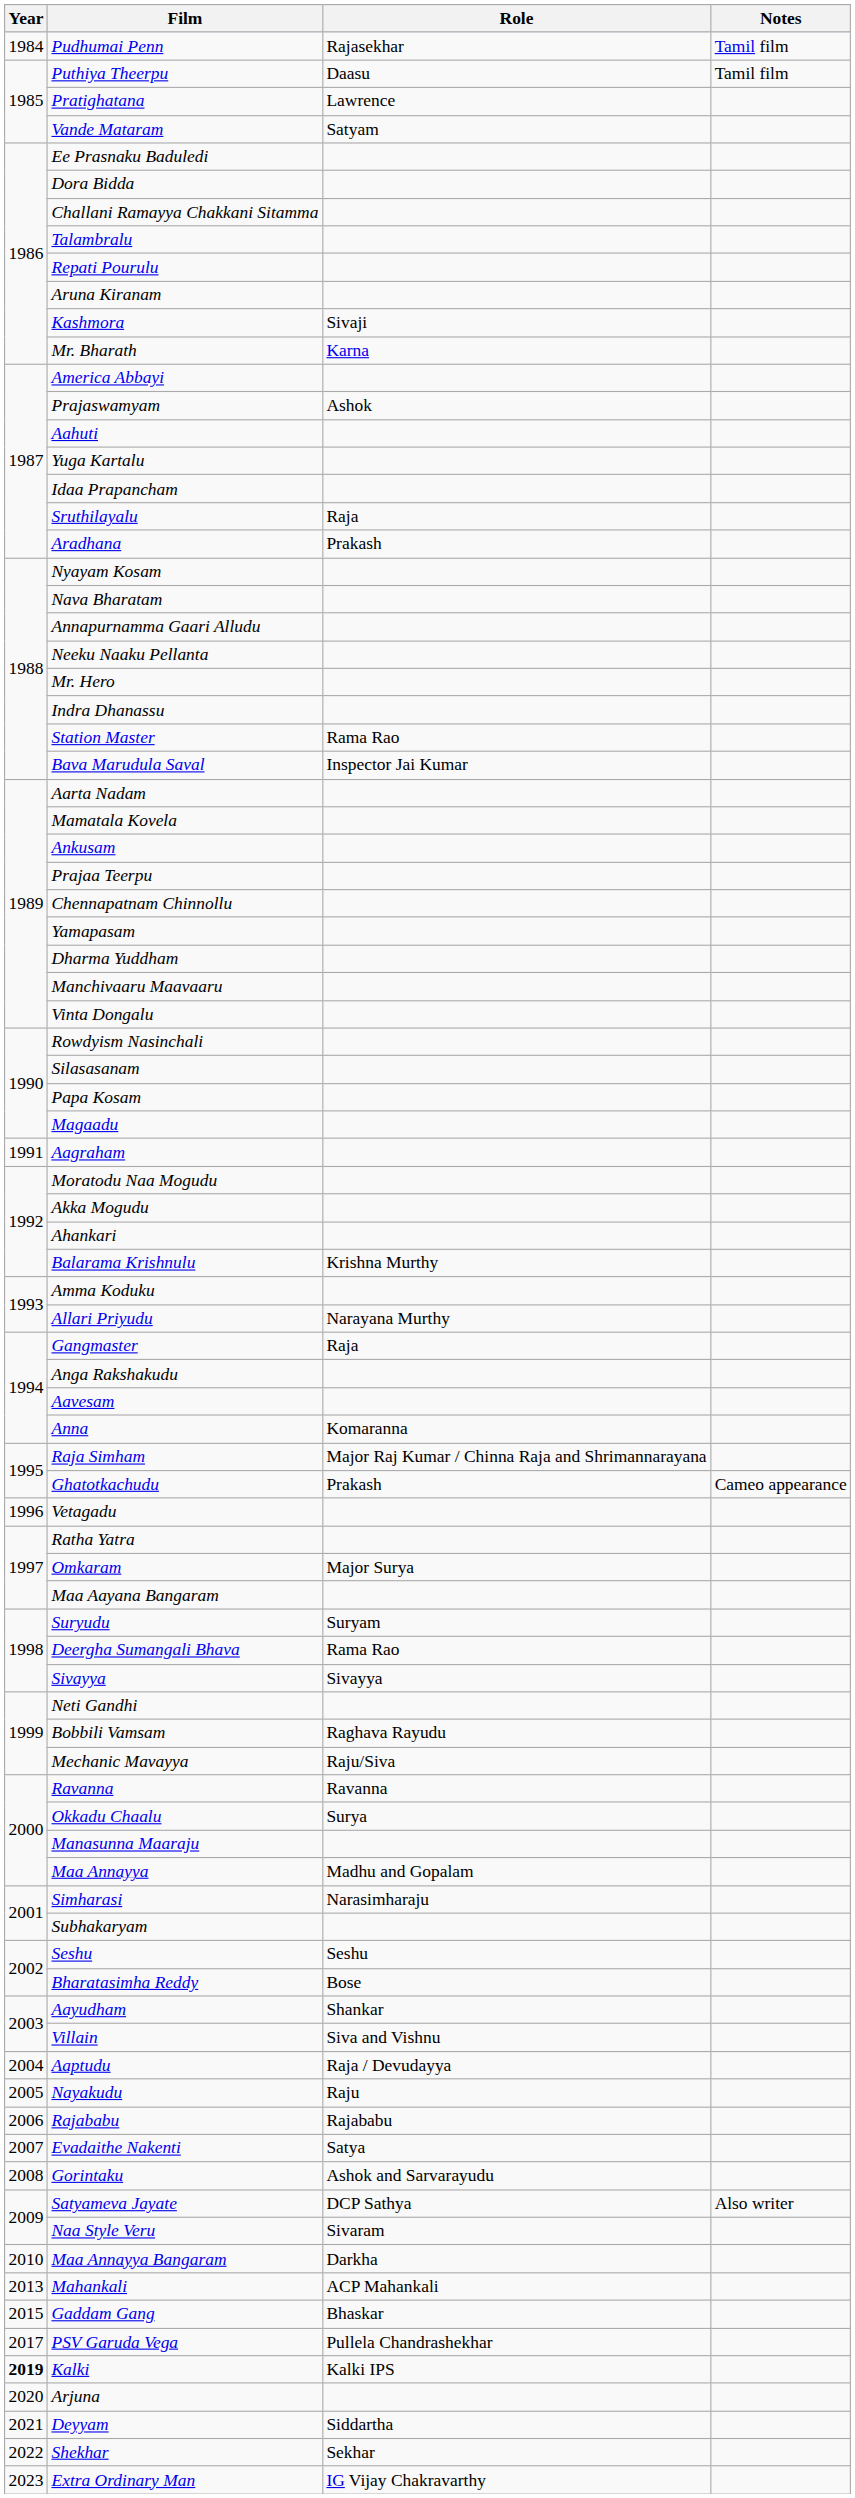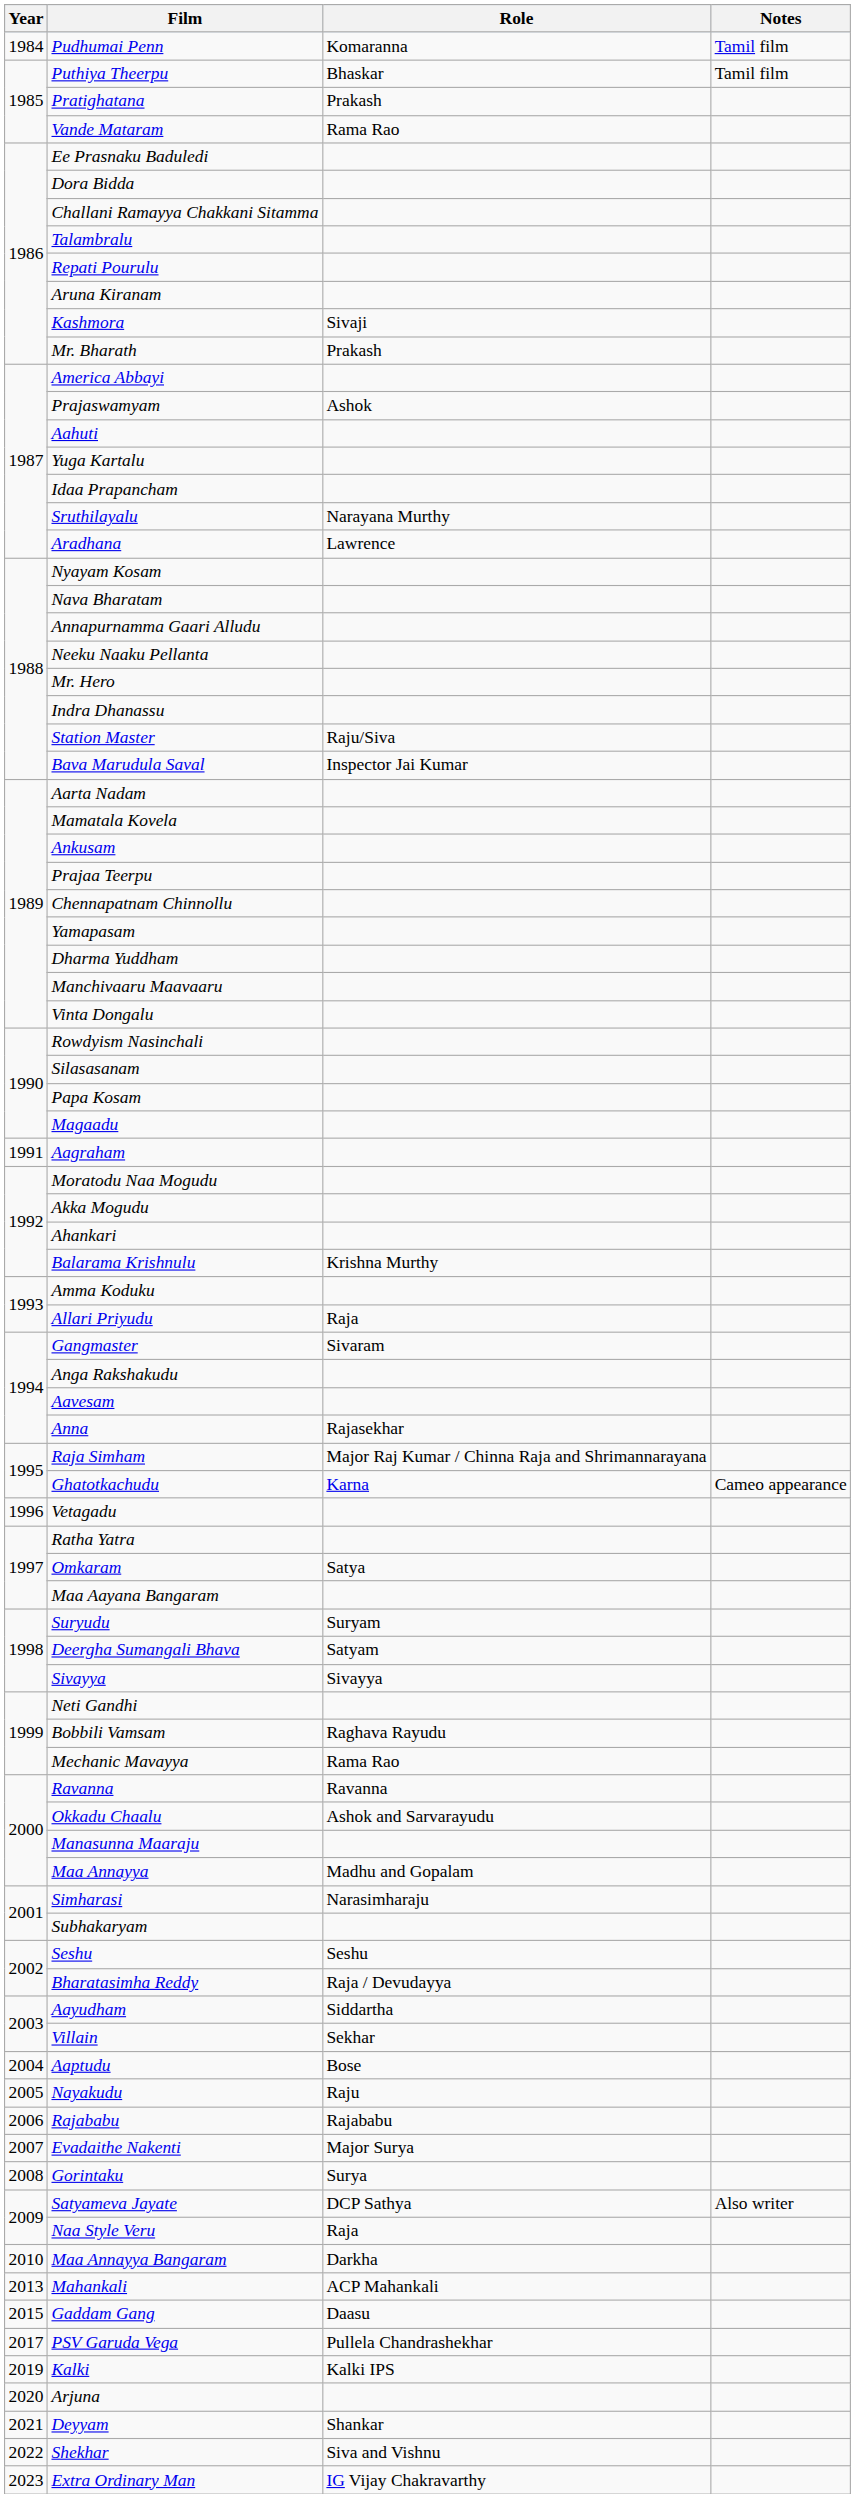(365, 45) Rajasekhar -> (367, 45) Komaranna
(348, 73) Daasu -> (355, 73) Bhaskar
(361, 101) Lawrence -> (354, 101) Prakash
(353, 128) Satyam -> (363, 128) Rama Rao
(348, 350) Karna -> (354, 350) Prakash
(342, 516) Raja -> (388, 516) Narayana Murthy
(354, 543) Prakash -> (361, 543) Lawrence
(363, 737) Rama Rao -> (361, 737) Raju/Siva
(388, 1318) Narayana Murthy -> (342, 1318) Raja
(342, 1345) Raja -> (355, 1345) Sivaram
(367, 1428) Komaranna -> (365, 1428) Rajasekhar
(354, 1484) Prakash -> (348, 1484) Karna
(370, 1567) Major Surya -> (346, 1567) Satya
(363, 1650) Rama Rao -> (353, 1650) Satyam
(361, 1760) Raju/Siva -> (363, 1760) Rama Rao
(347, 1816) Surya -> (410, 1816) Ashok and Sarvarayudu
(344, 1982) Bose -> (389, 1982) Raja / Devudayya
(355, 2009) Shankar -> (360, 2009) Siddartha
(383, 2037) Siva and Vishnu -> (351, 2037) Sekhar
(389, 2065) Raja / Devudayya -> (344, 2065) Bose
(346, 2148) Satya -> (370, 2148) Major Surya
(410, 2175) Ashok and Sarvarayudu -> (347, 2175) Surya
(355, 2231) Sivaram -> (342, 2231) Raja
(355, 2314) Bhaskar -> (348, 2314) Daasu
(26, 2369) bold -> (26, 2369) normal
(360, 2424) Siddartha -> (355, 2424) Shankar
(351, 2452) Sekhar -> (383, 2452) Siva and Vishnu
